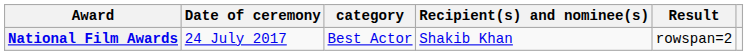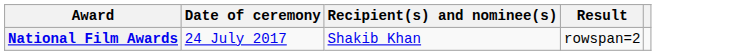- column: (370, 16)
